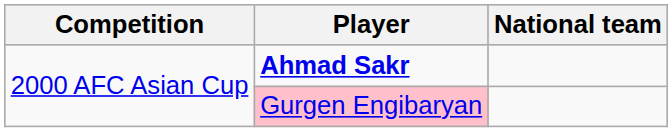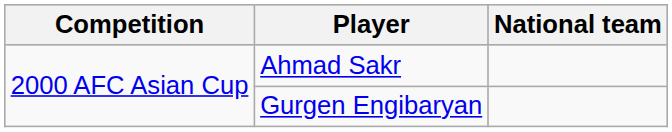(335, 65) bold -> (331, 65) normal
(371, 106) pink background -> (371, 106) no background
